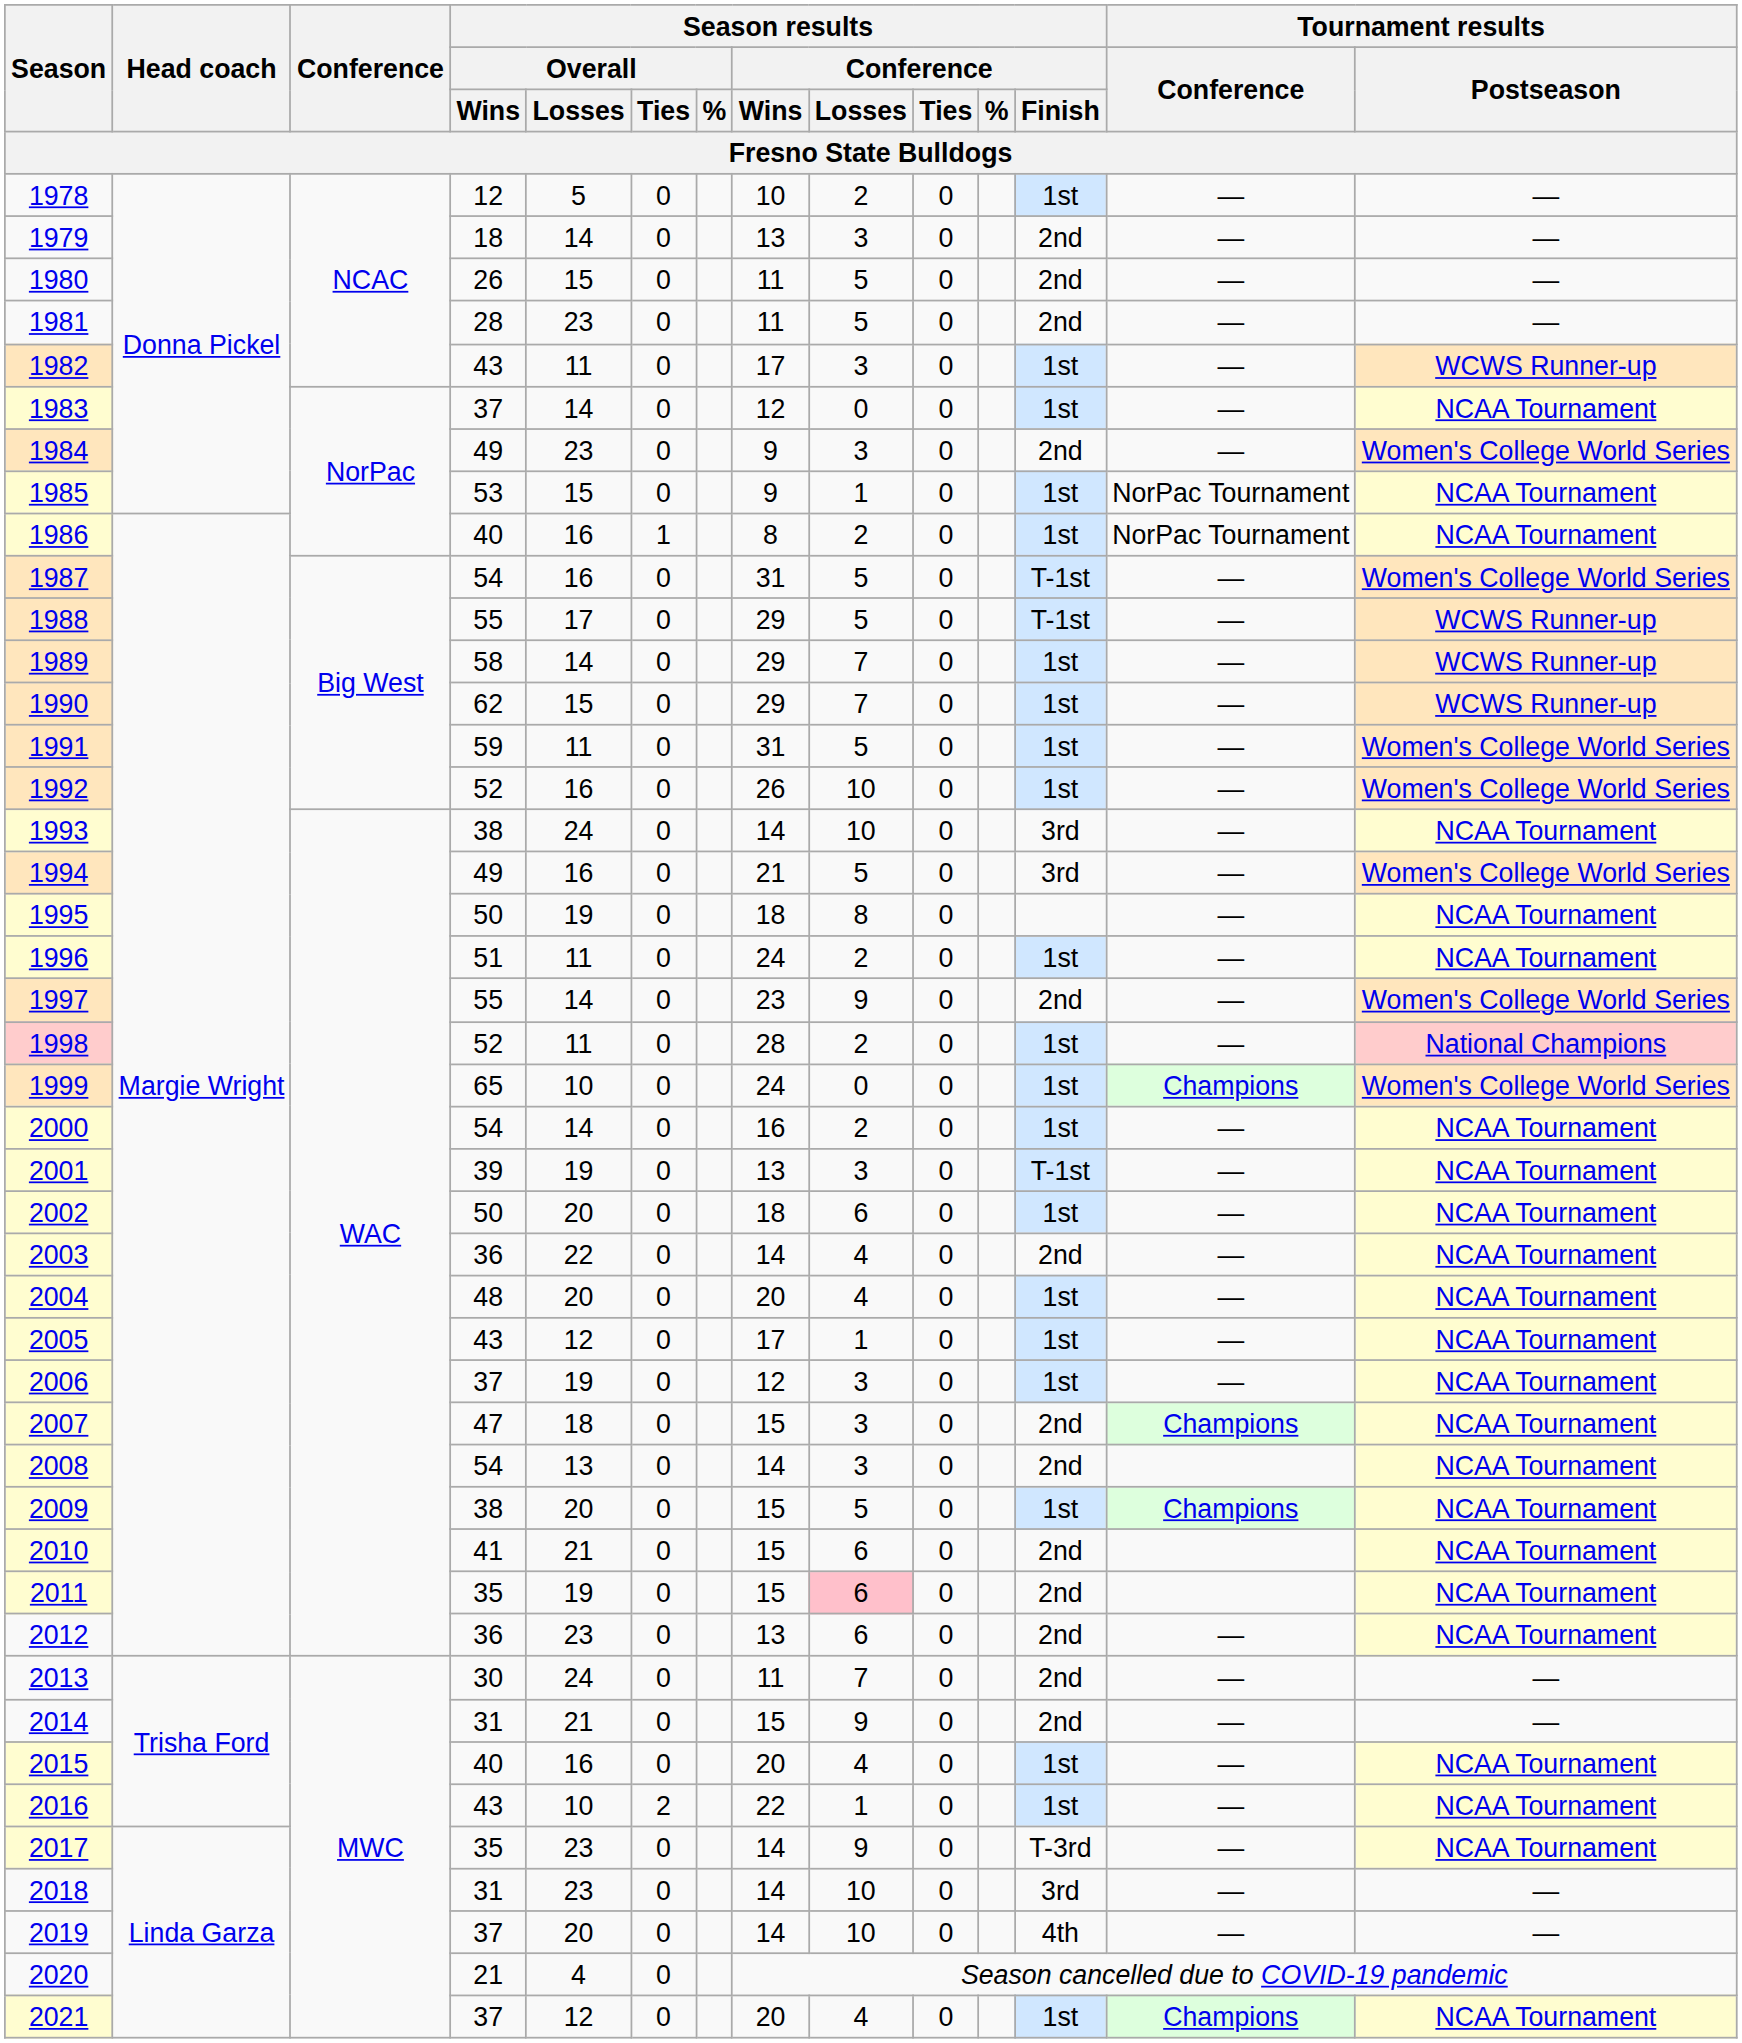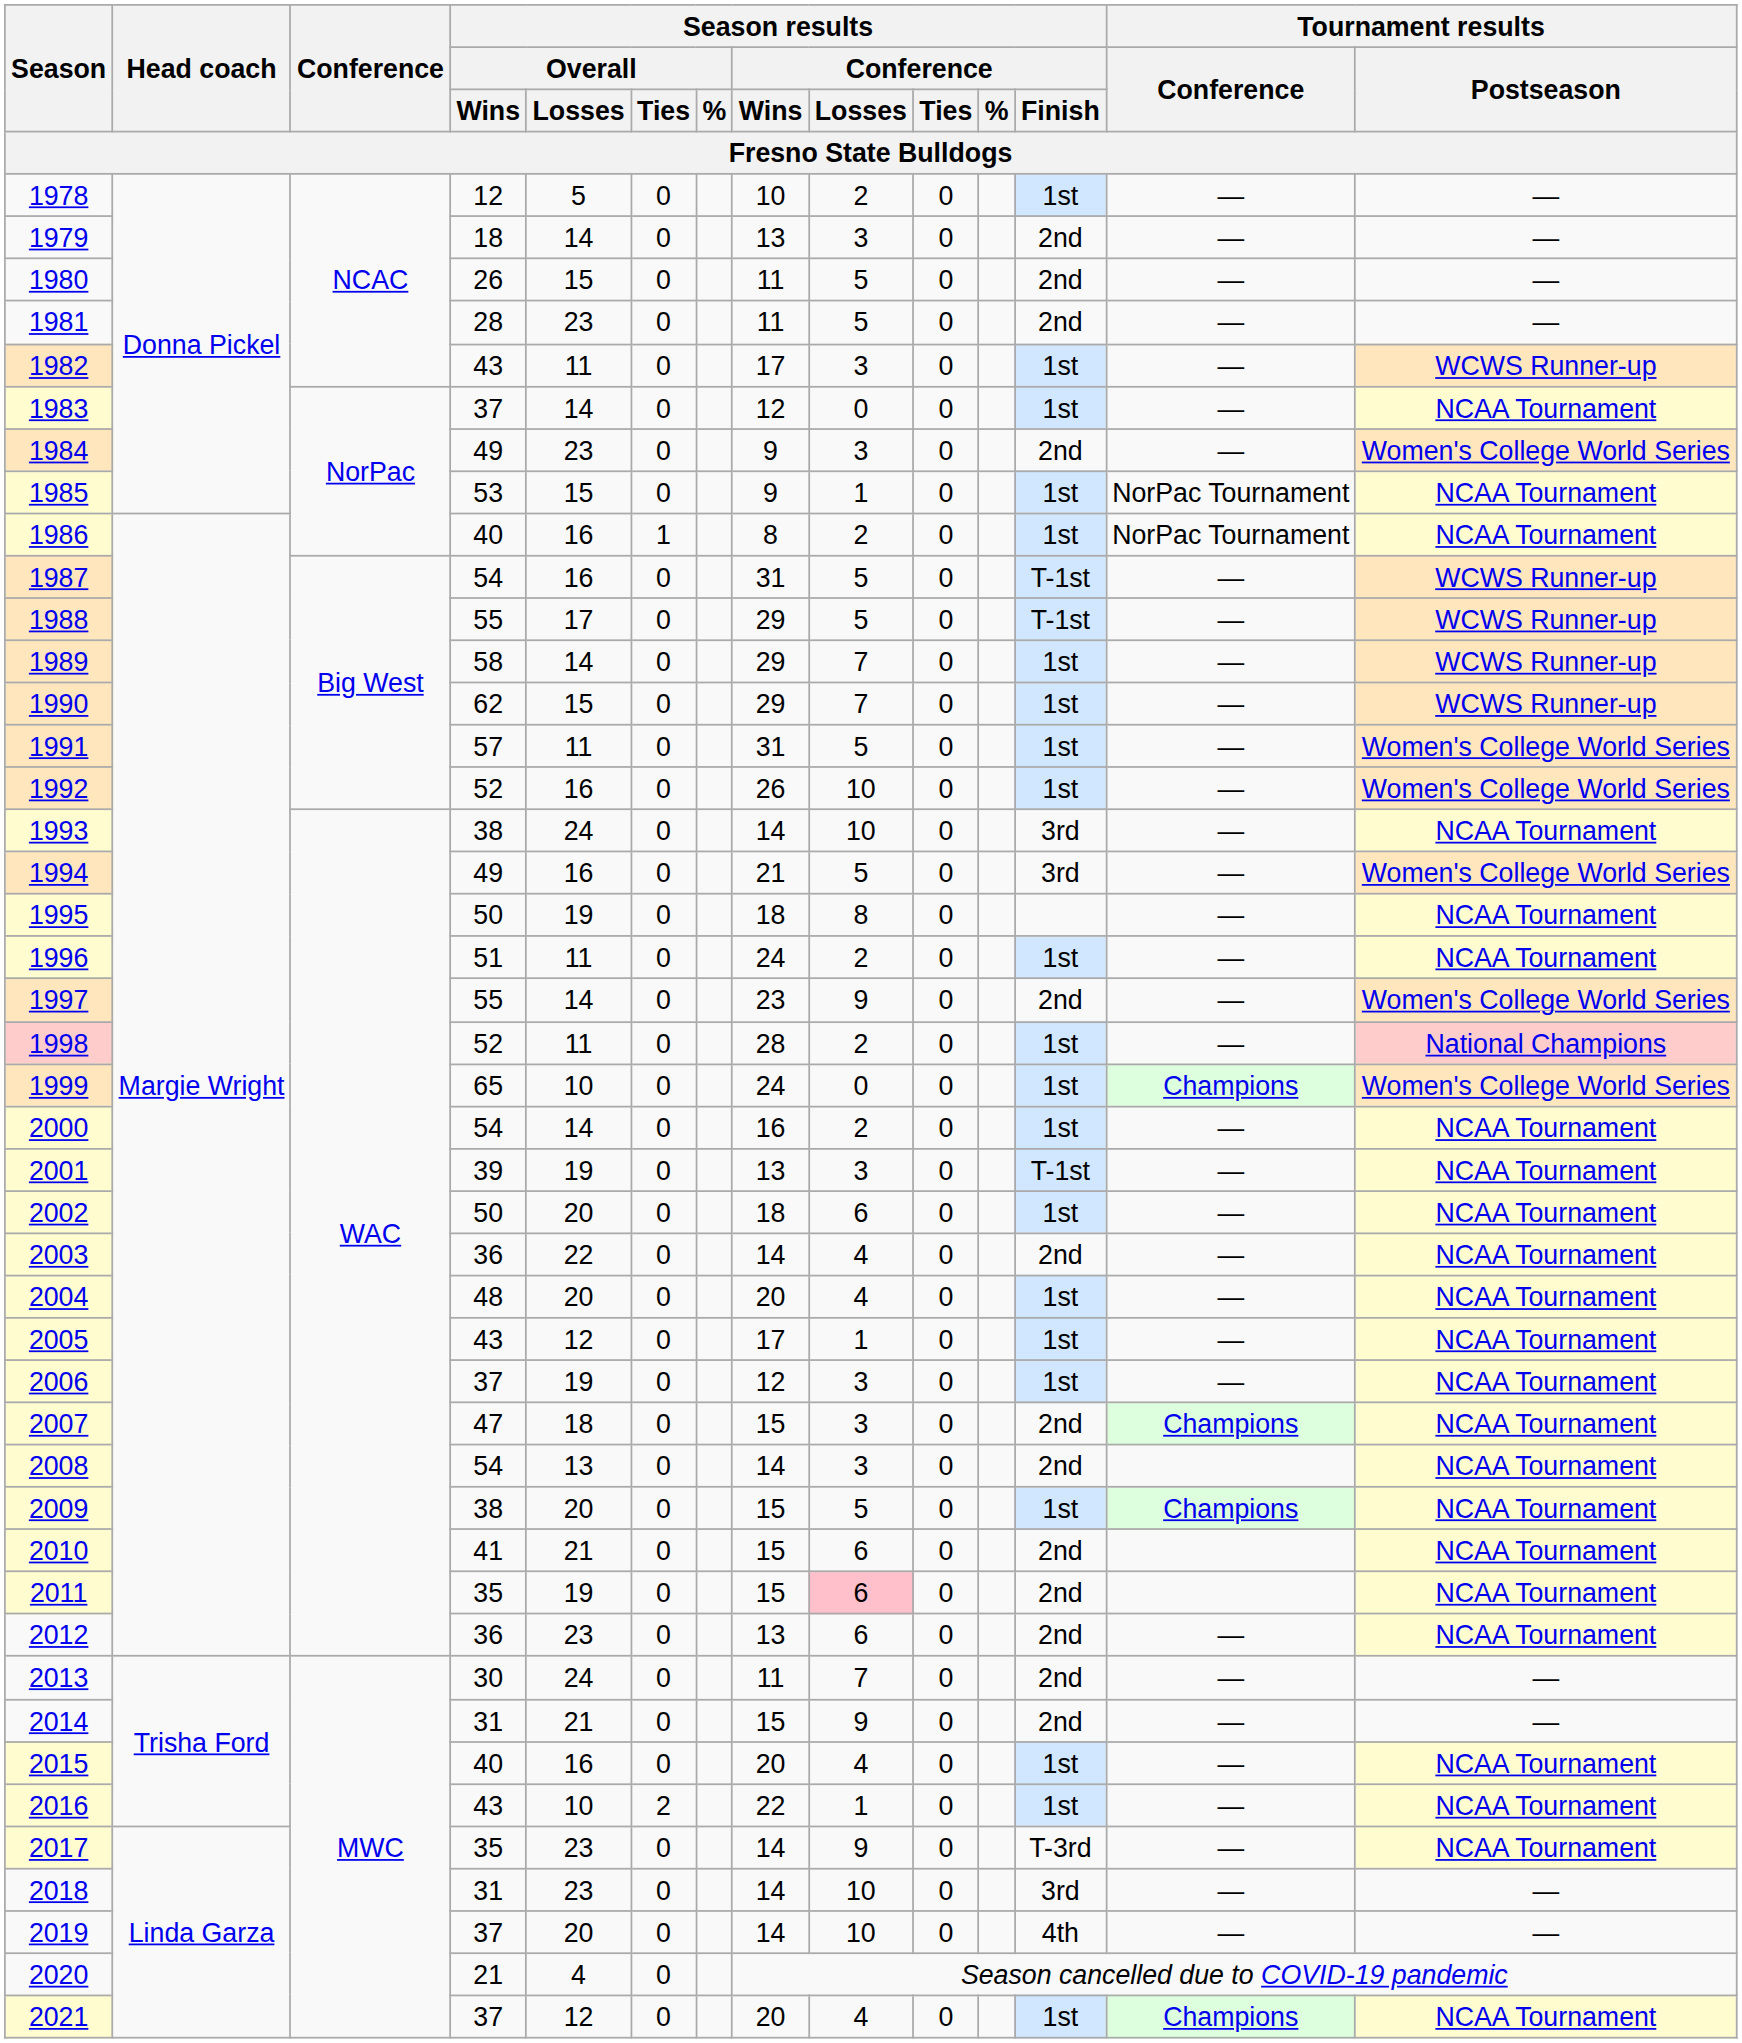(1546, 577) Women's College World Series -> (1546, 577) WCWS Runner-up
(488, 746) 59 -> (488, 746) 57
